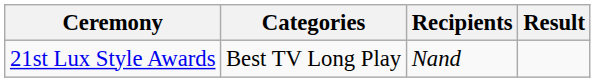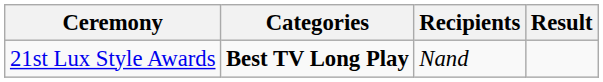(314, 58) normal -> (317, 58) bold
